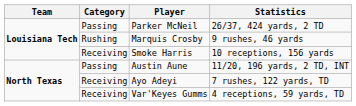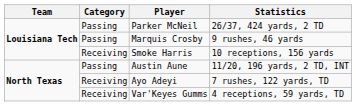(99, 39) Rushing -> (99, 39) Passing
